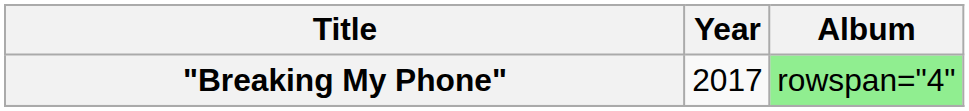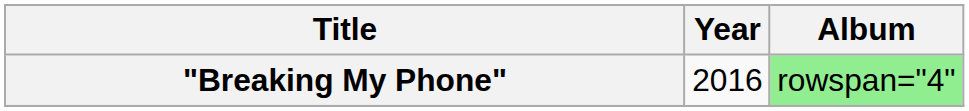(727, 79) 2017 -> (727, 79) 2016
